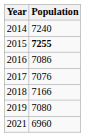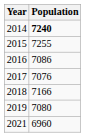(42, 28) normal -> (42, 28) bold
(42, 44) bold -> (42, 44) normal
